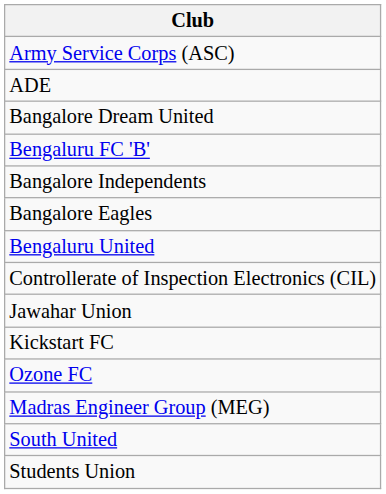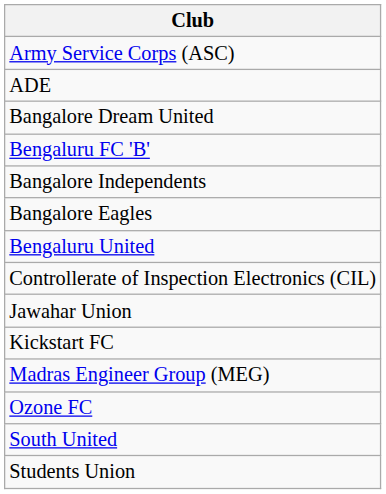(51, 375) Ozone FC -> (139, 375) Madras Engineer Group (MEG)
(139, 407) Madras Engineer Group (MEG) -> (51, 407) Ozone FC
